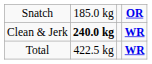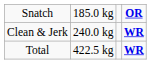(94, 31) bold -> (93, 31) normal
